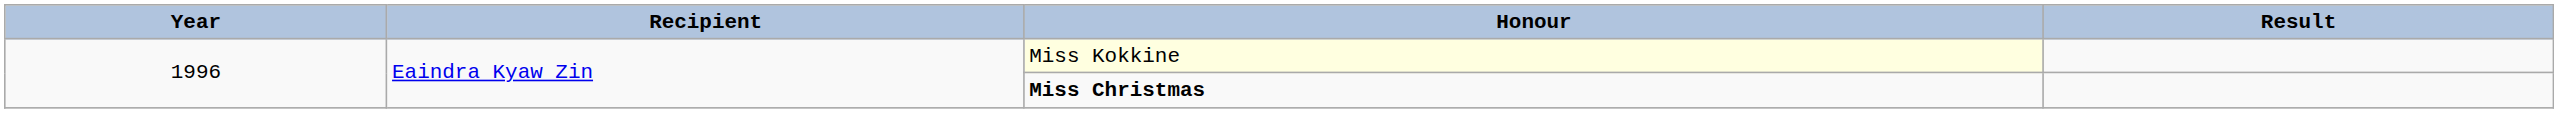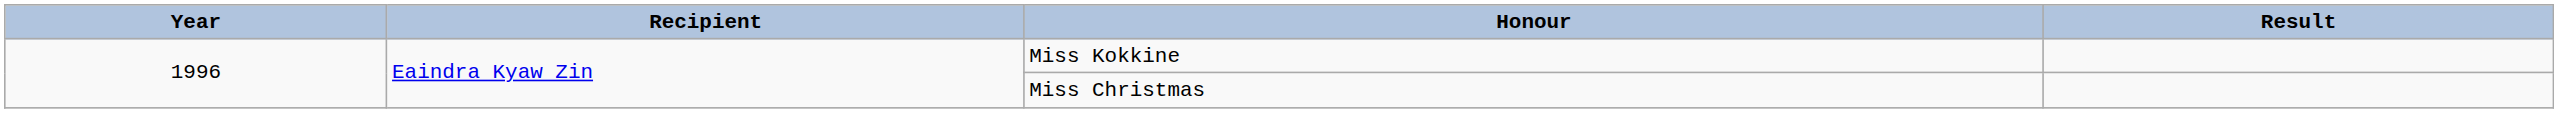(1105, 56) lightyellow background -> (1105, 56) no background
(1117, 90) bold -> (1117, 90) normal
